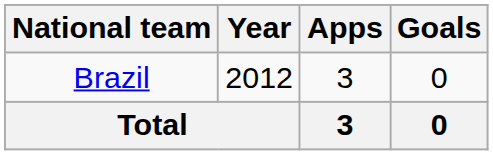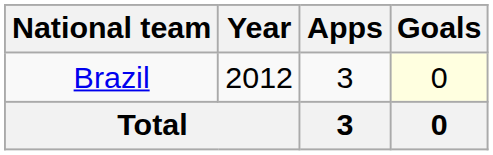(439, 76) no background -> (439, 76) lightyellow background
